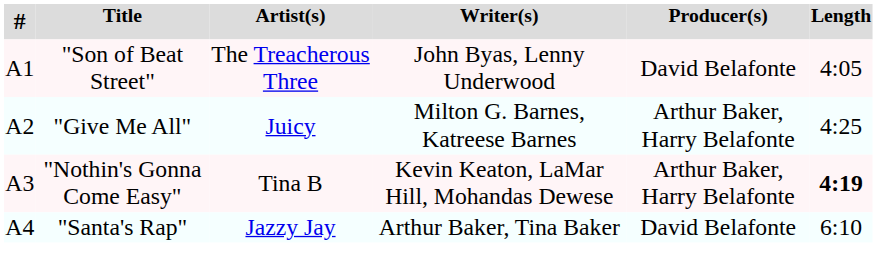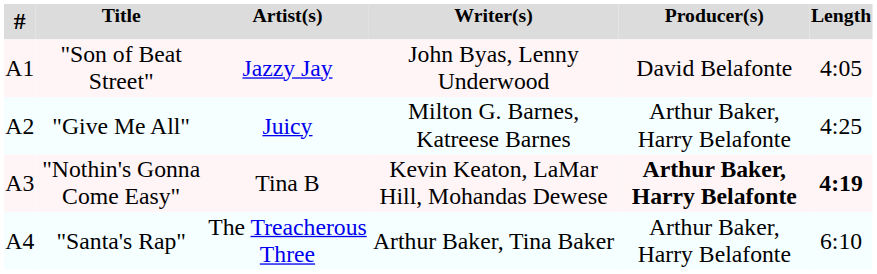(291, 68) The Treacherous Three -> (287, 68) Jazzy Jay
(718, 183) normal -> (714, 183) bold
(291, 227) Jazzy Jay -> (287, 240) The Treacherous Three
(718, 227) David Belafonte -> (714, 240) Arthur Baker, Harry Belafonte
